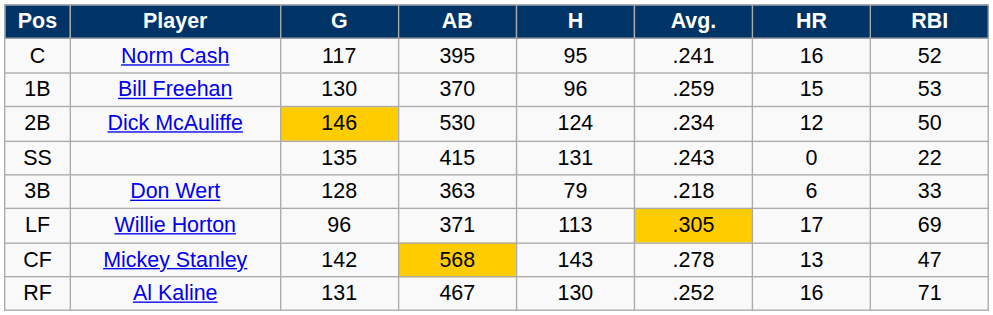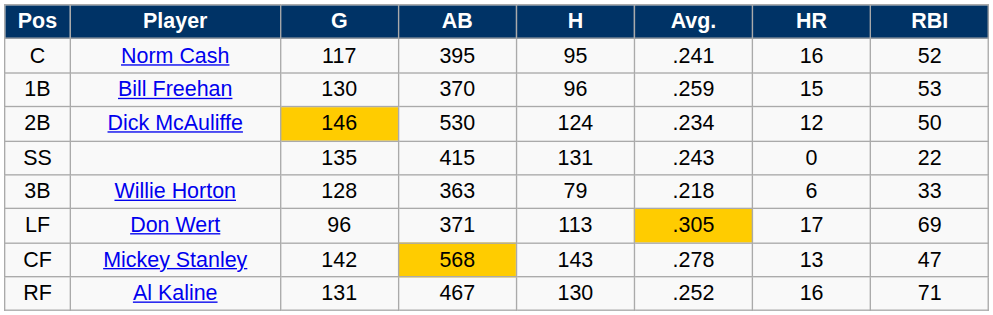(175, 191) Don Wert -> (175, 191) Willie Horton
(175, 225) Willie Horton -> (175, 225) Don Wert
